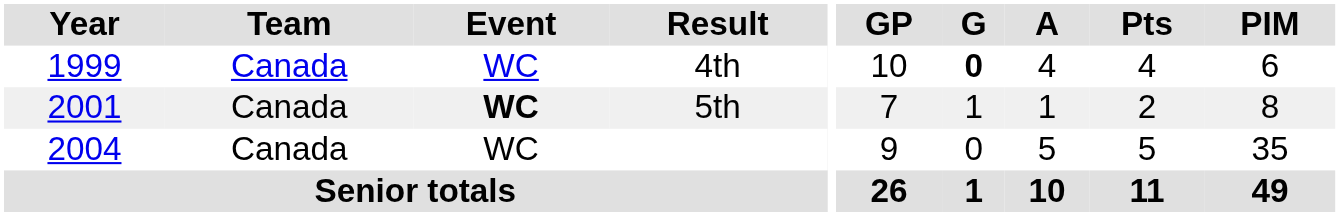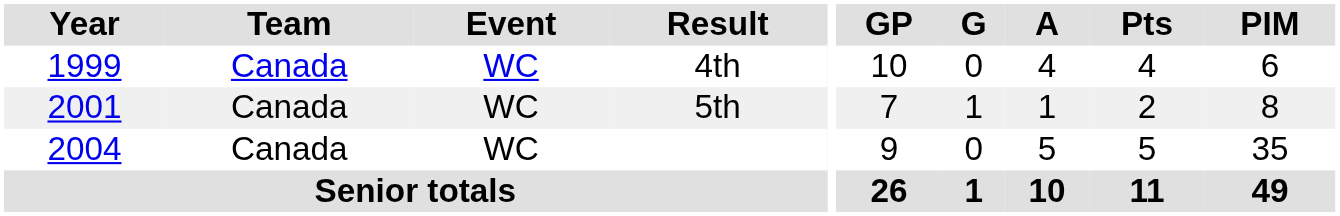(974, 65) bold -> (974, 65) normal
(511, 107) bold -> (511, 107) normal
